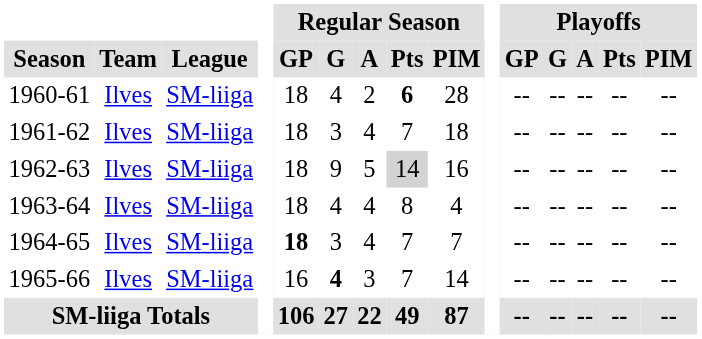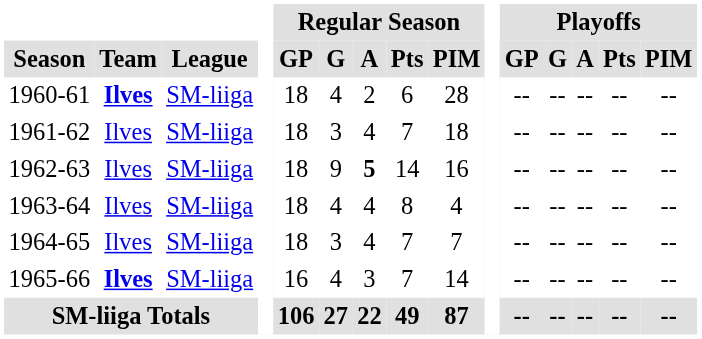(128, 95) normal -> (128, 95) bold
(407, 95) bold -> (407, 95) normal
(369, 168) normal -> (369, 168) bold
(407, 168) lightgrey background -> (407, 168) no background
(296, 242) bold -> (296, 242) normal
(128, 279) normal -> (128, 279) bold
(336, 279) bold -> (336, 279) normal
